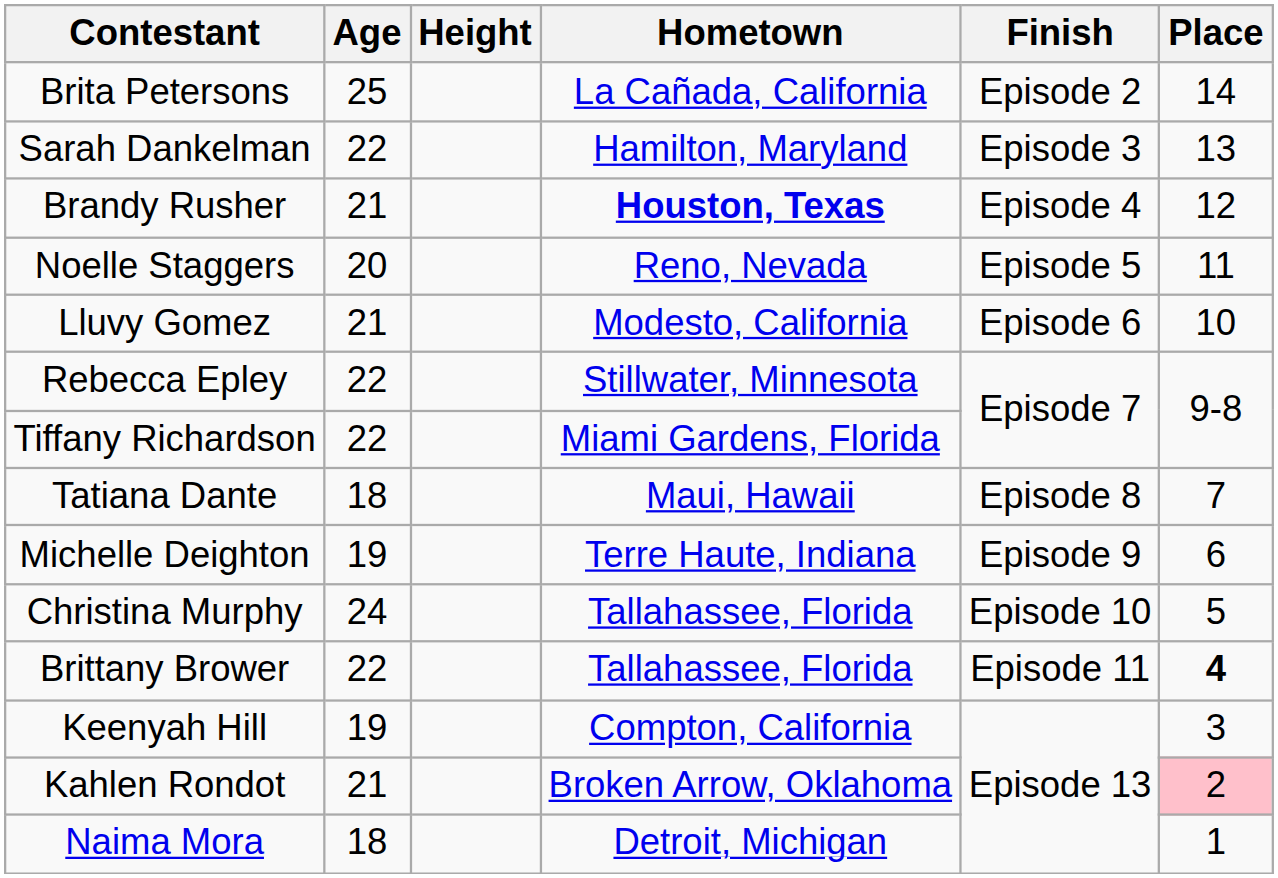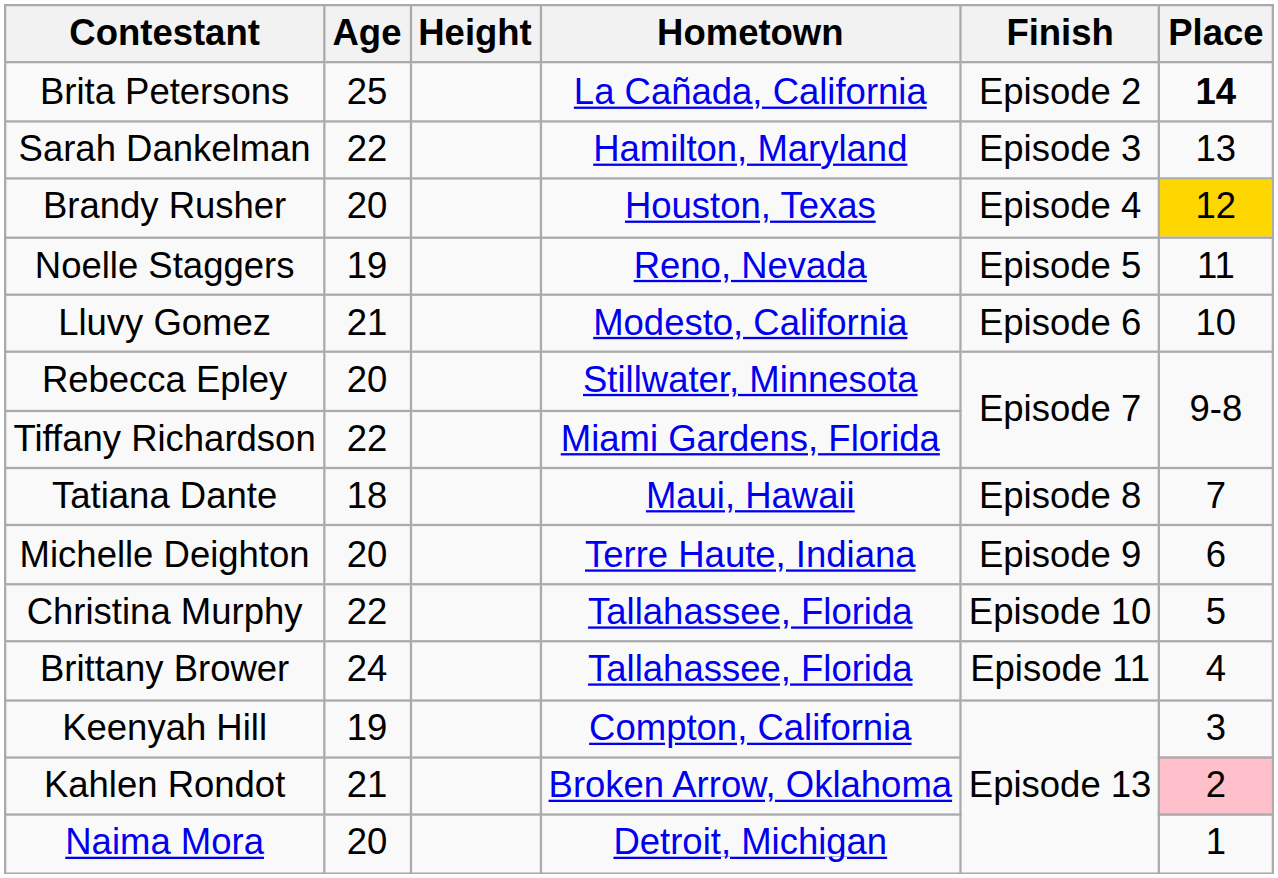(1216, 91) normal -> (1216, 91) bold
(367, 206) 21 -> (367, 206) 20
(750, 206) bold -> (750, 206) normal
(1216, 206) no background -> (1216, 206) gold background
(367, 264) 20 -> (367, 264) 19
(367, 380) 22 -> (367, 380) 20
(367, 554) 19 -> (367, 554) 20
(367, 611) 24 -> (367, 611) 22
(367, 669) 22 -> (367, 669) 24
(1216, 669) bold -> (1216, 669) normal
(367, 843) 18 -> (367, 843) 20
